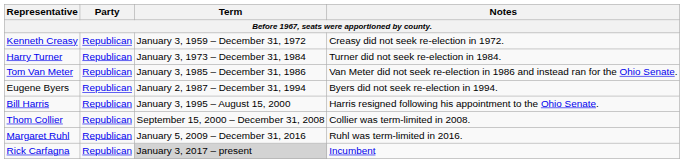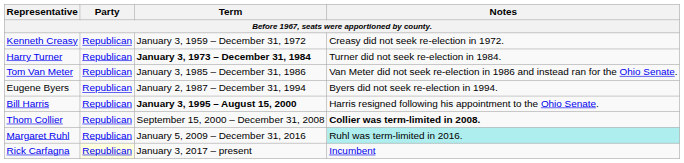(221, 56) normal -> (224, 56) bold
(213, 104) normal -> (217, 104) bold
(400, 119) normal -> (405, 119) bold
(396, 135) no background -> (396, 135) paleturquoise background
(107, 151) no background -> (107, 151) lightyellow background
(194, 151) lightgrey background -> (194, 151) no background
